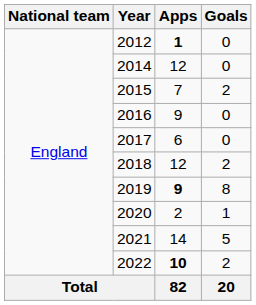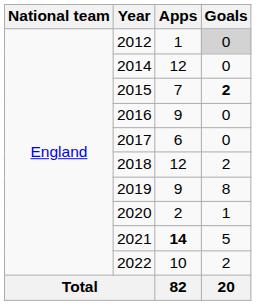(178, 41) bold -> (178, 41) normal
(226, 41) no background -> (226, 41) lightgrey background
(226, 90) normal -> (226, 90) bold
(178, 189) bold -> (178, 189) normal
(178, 238) normal -> (178, 238) bold
(178, 262) bold -> (178, 262) normal
